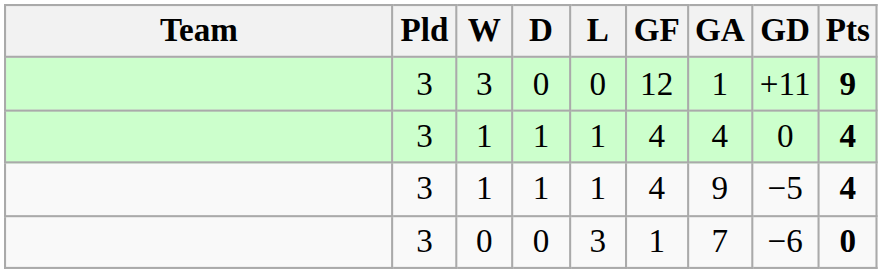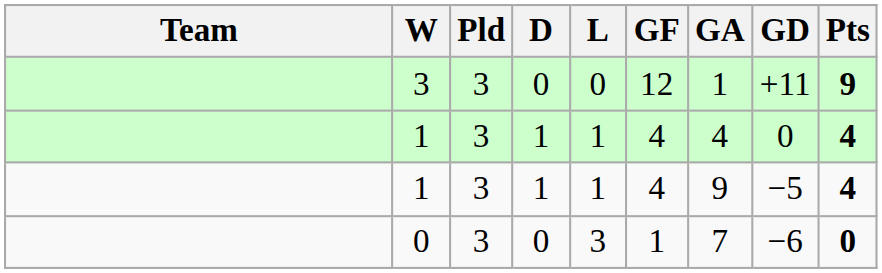columns swapped: (424, 30) <-> (484, 30)
